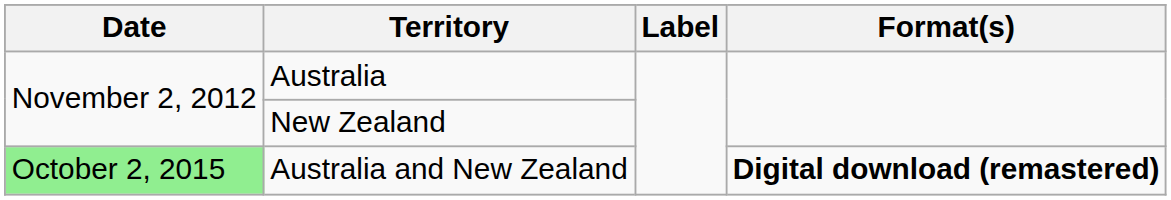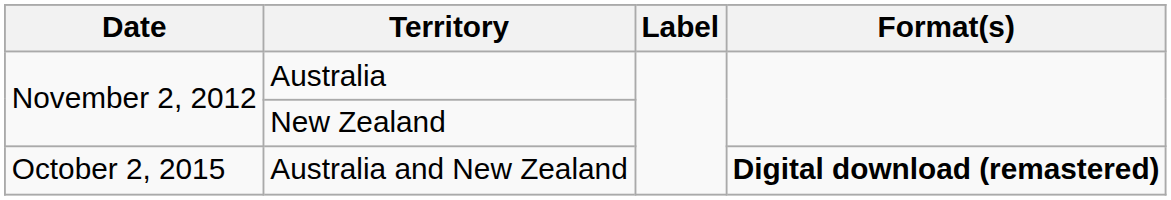(119, 169) lightgreen background -> (119, 169) no background
